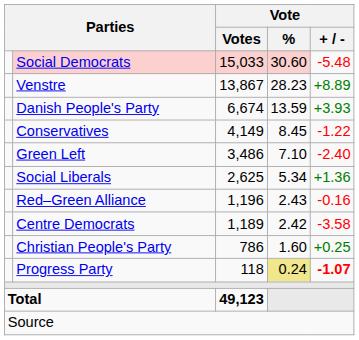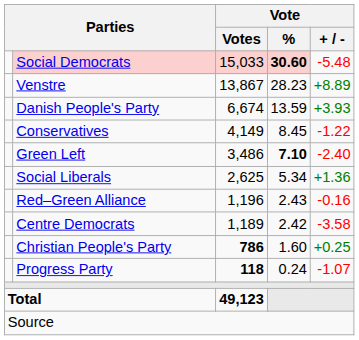(289, 62) normal -> (289, 62) bold
(293, 154) normal -> (293, 154) bold
(252, 246) normal -> (252, 246) bold
(252, 270) normal -> (252, 270) bold
(293, 270) khaki background -> (293, 270) no background
(334, 270) bold -> (334, 270) normal
